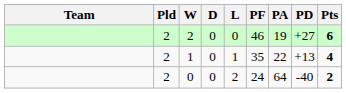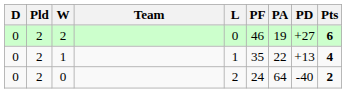columns swapped: (79, 14) <-> (213, 14)
